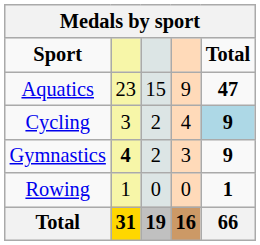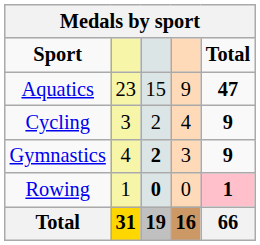(228, 121) lightblue background -> (228, 121) no background
(126, 155) bold -> (126, 155) normal
(156, 155) normal -> (156, 155) bold
(156, 189) normal -> (156, 189) bold
(228, 189) no background -> (228, 189) pink background
